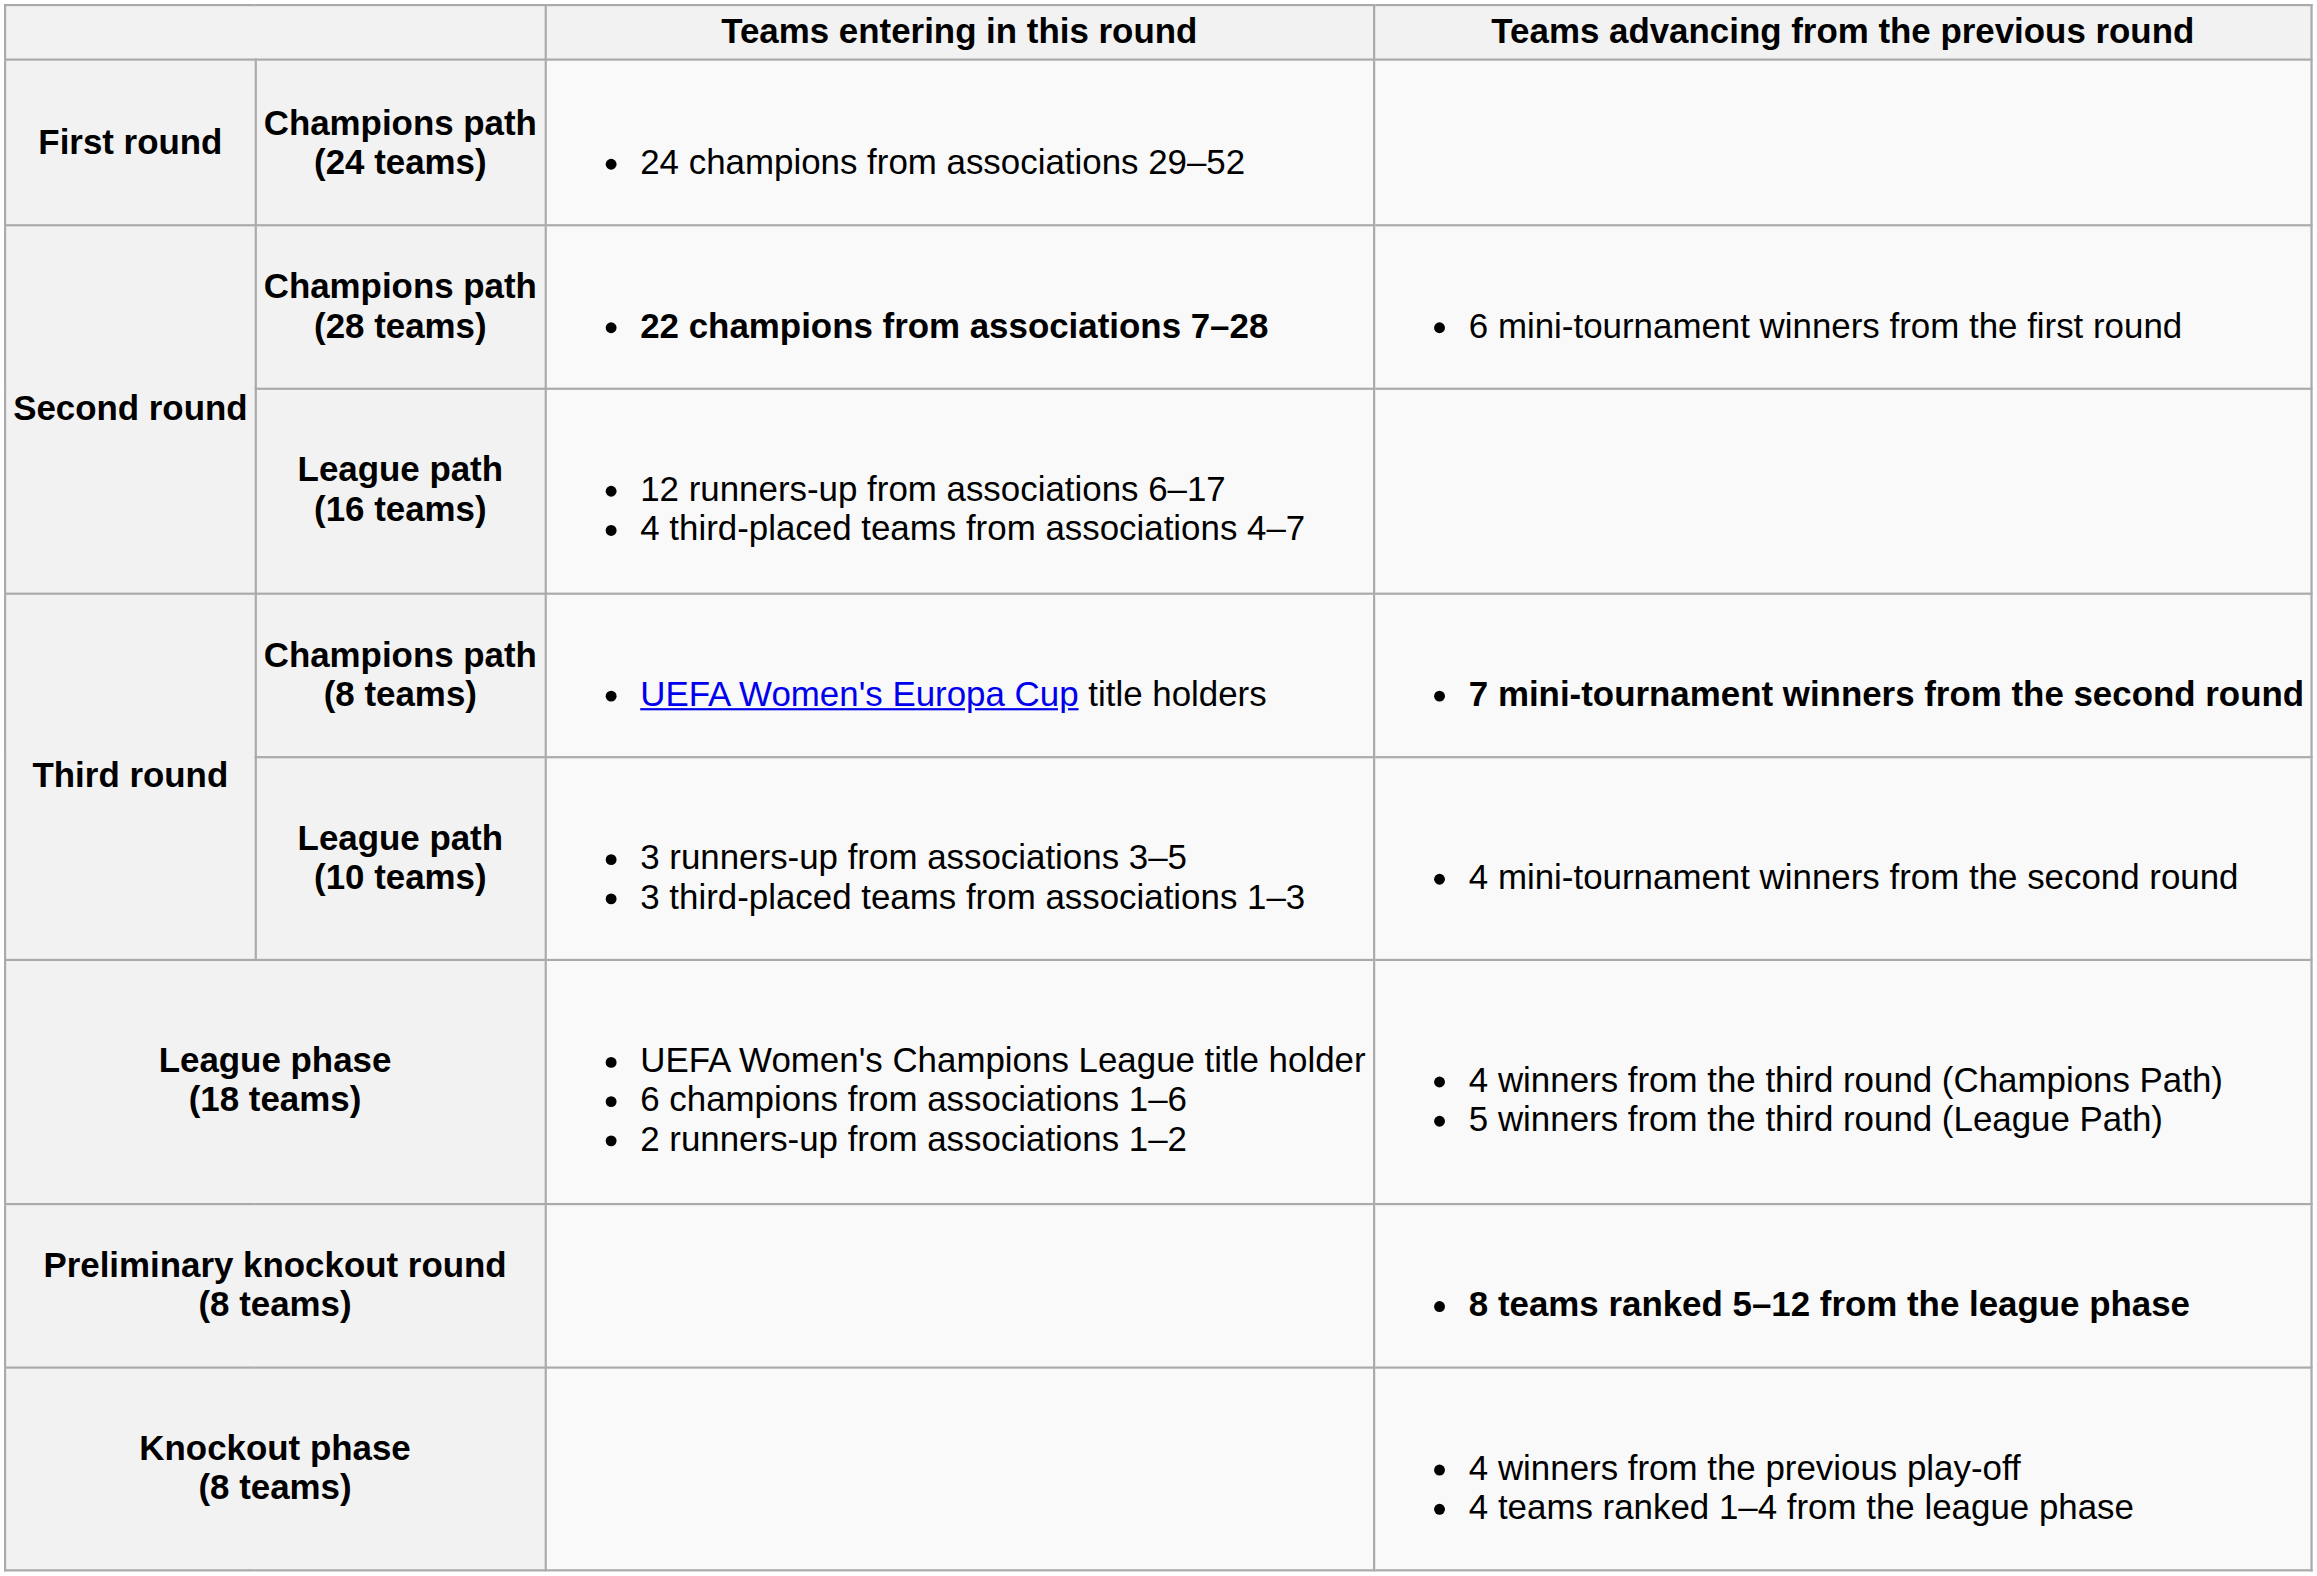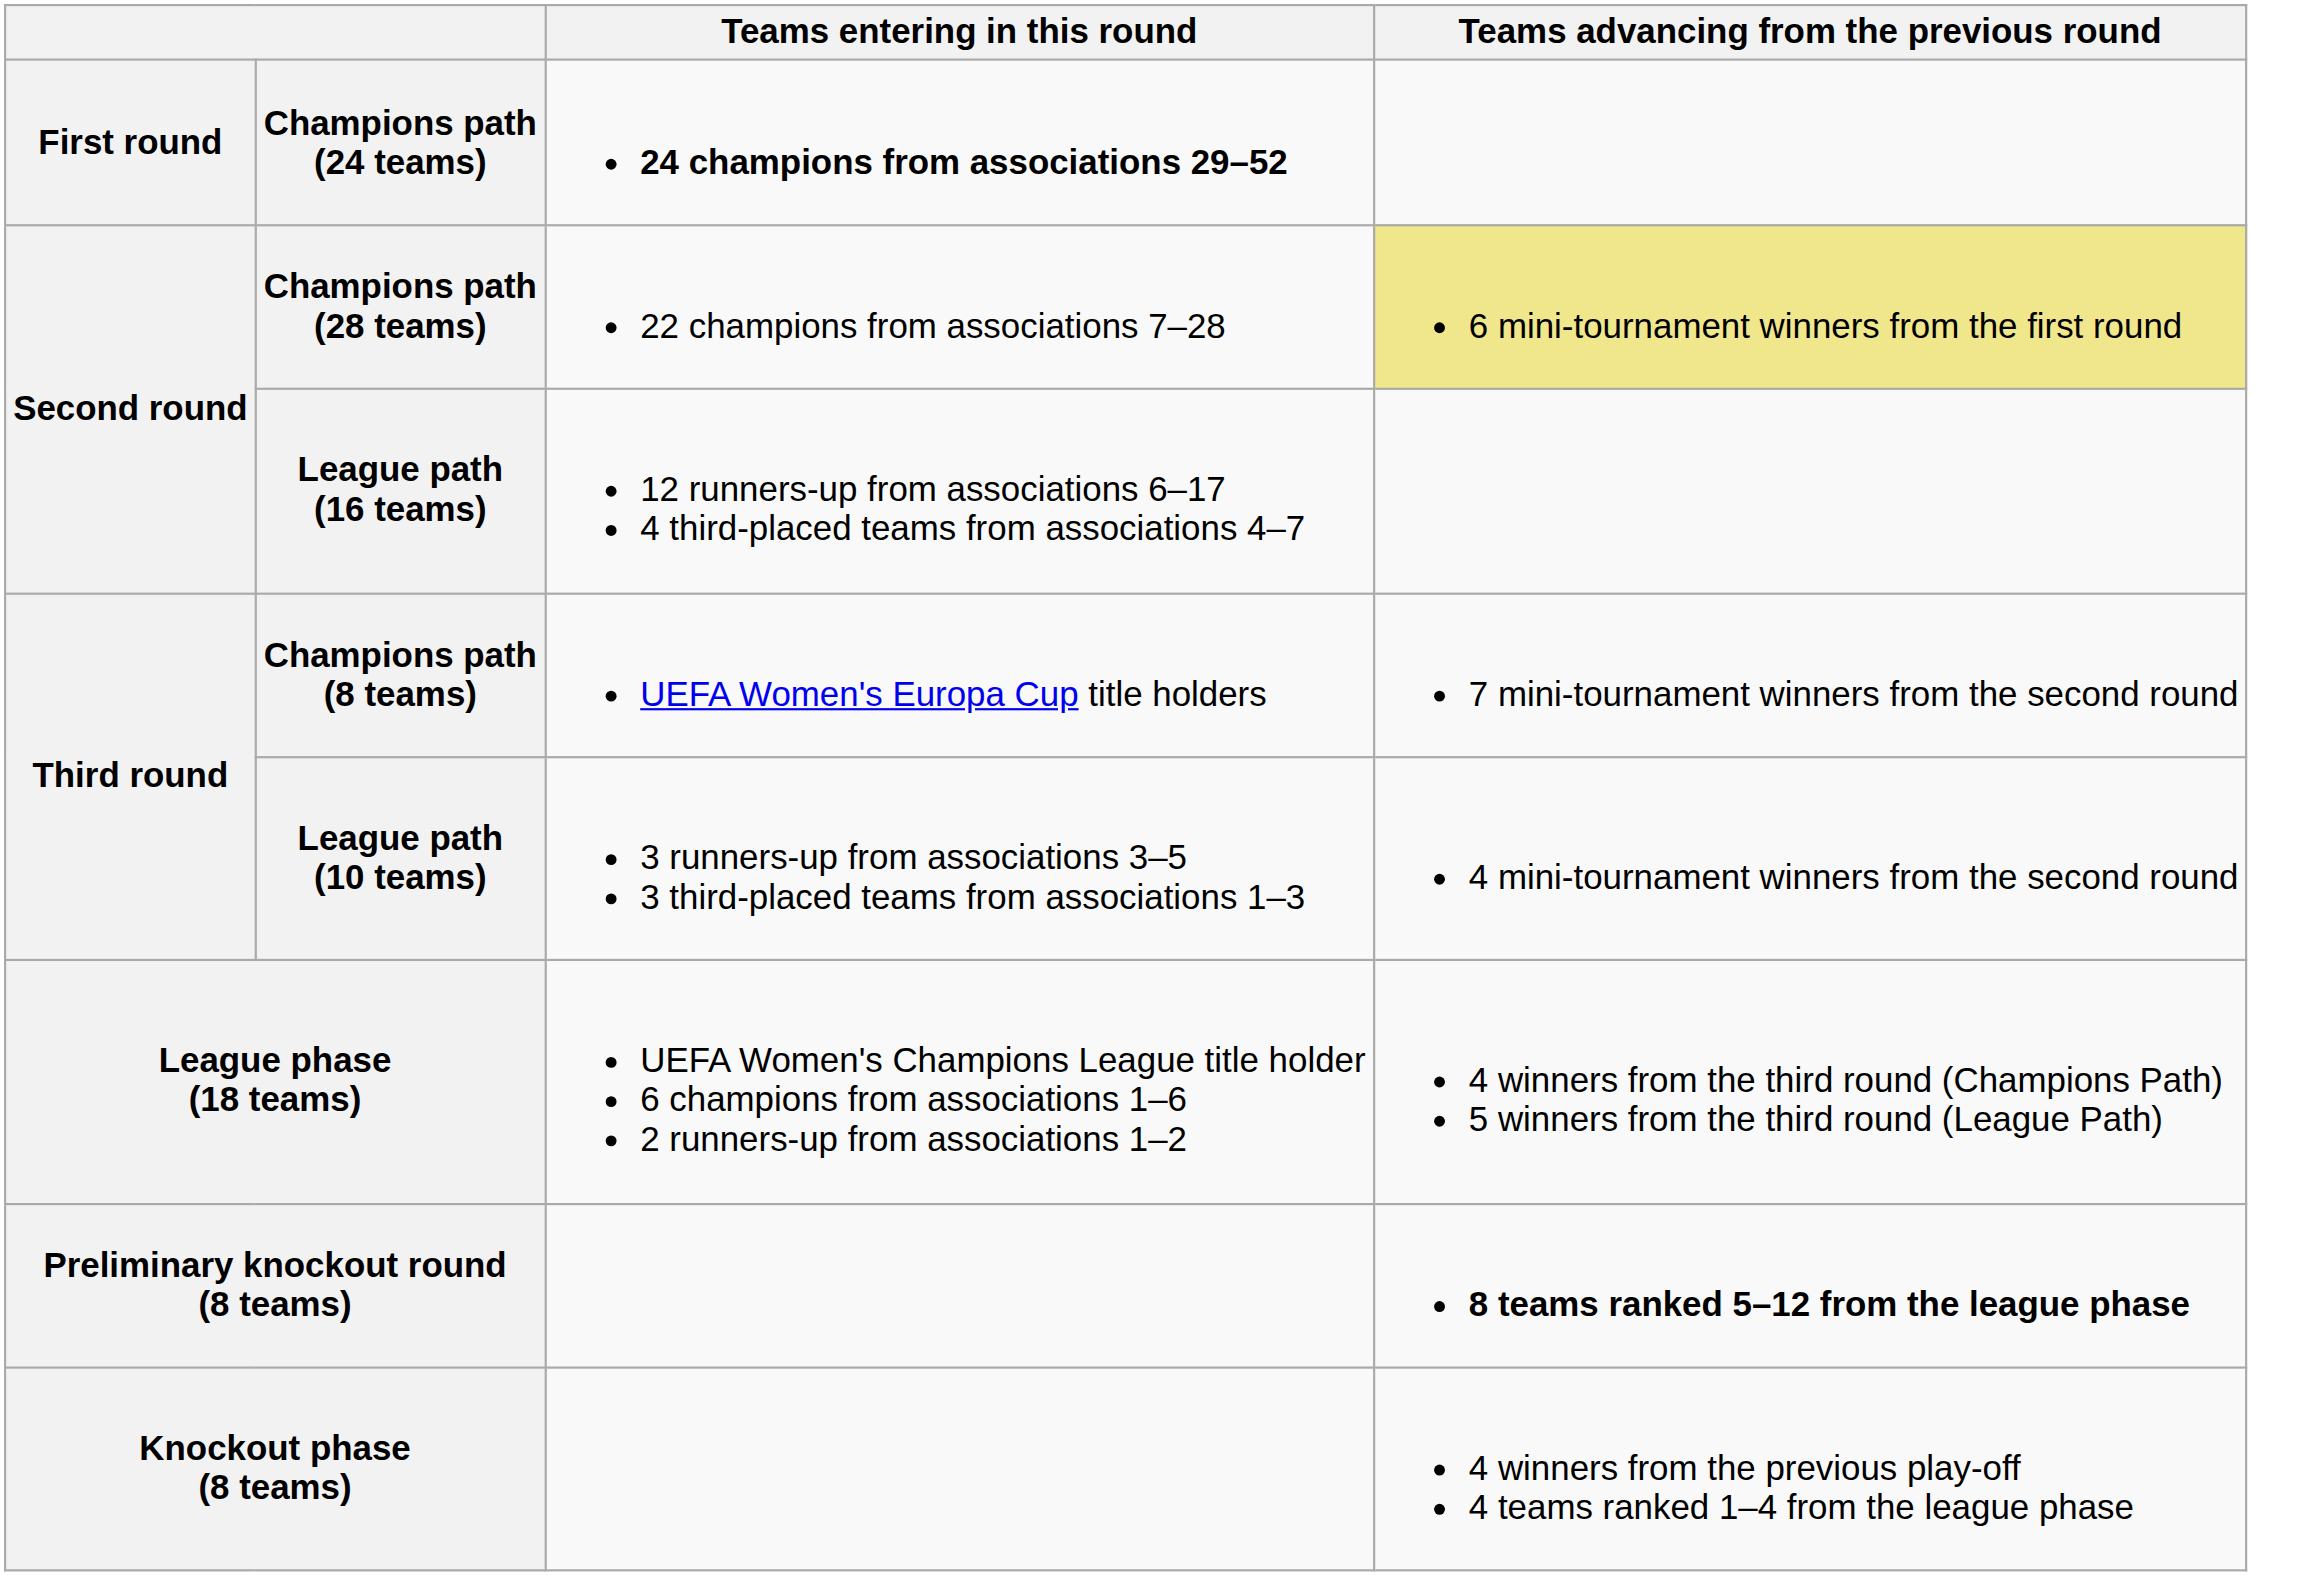(959, 162) normal -> (959, 162) bold
(959, 327) bold -> (959, 327) normal
(1843, 327) no background -> (1810, 327) khaki background
(1843, 694) bold -> (1810, 694) normal
